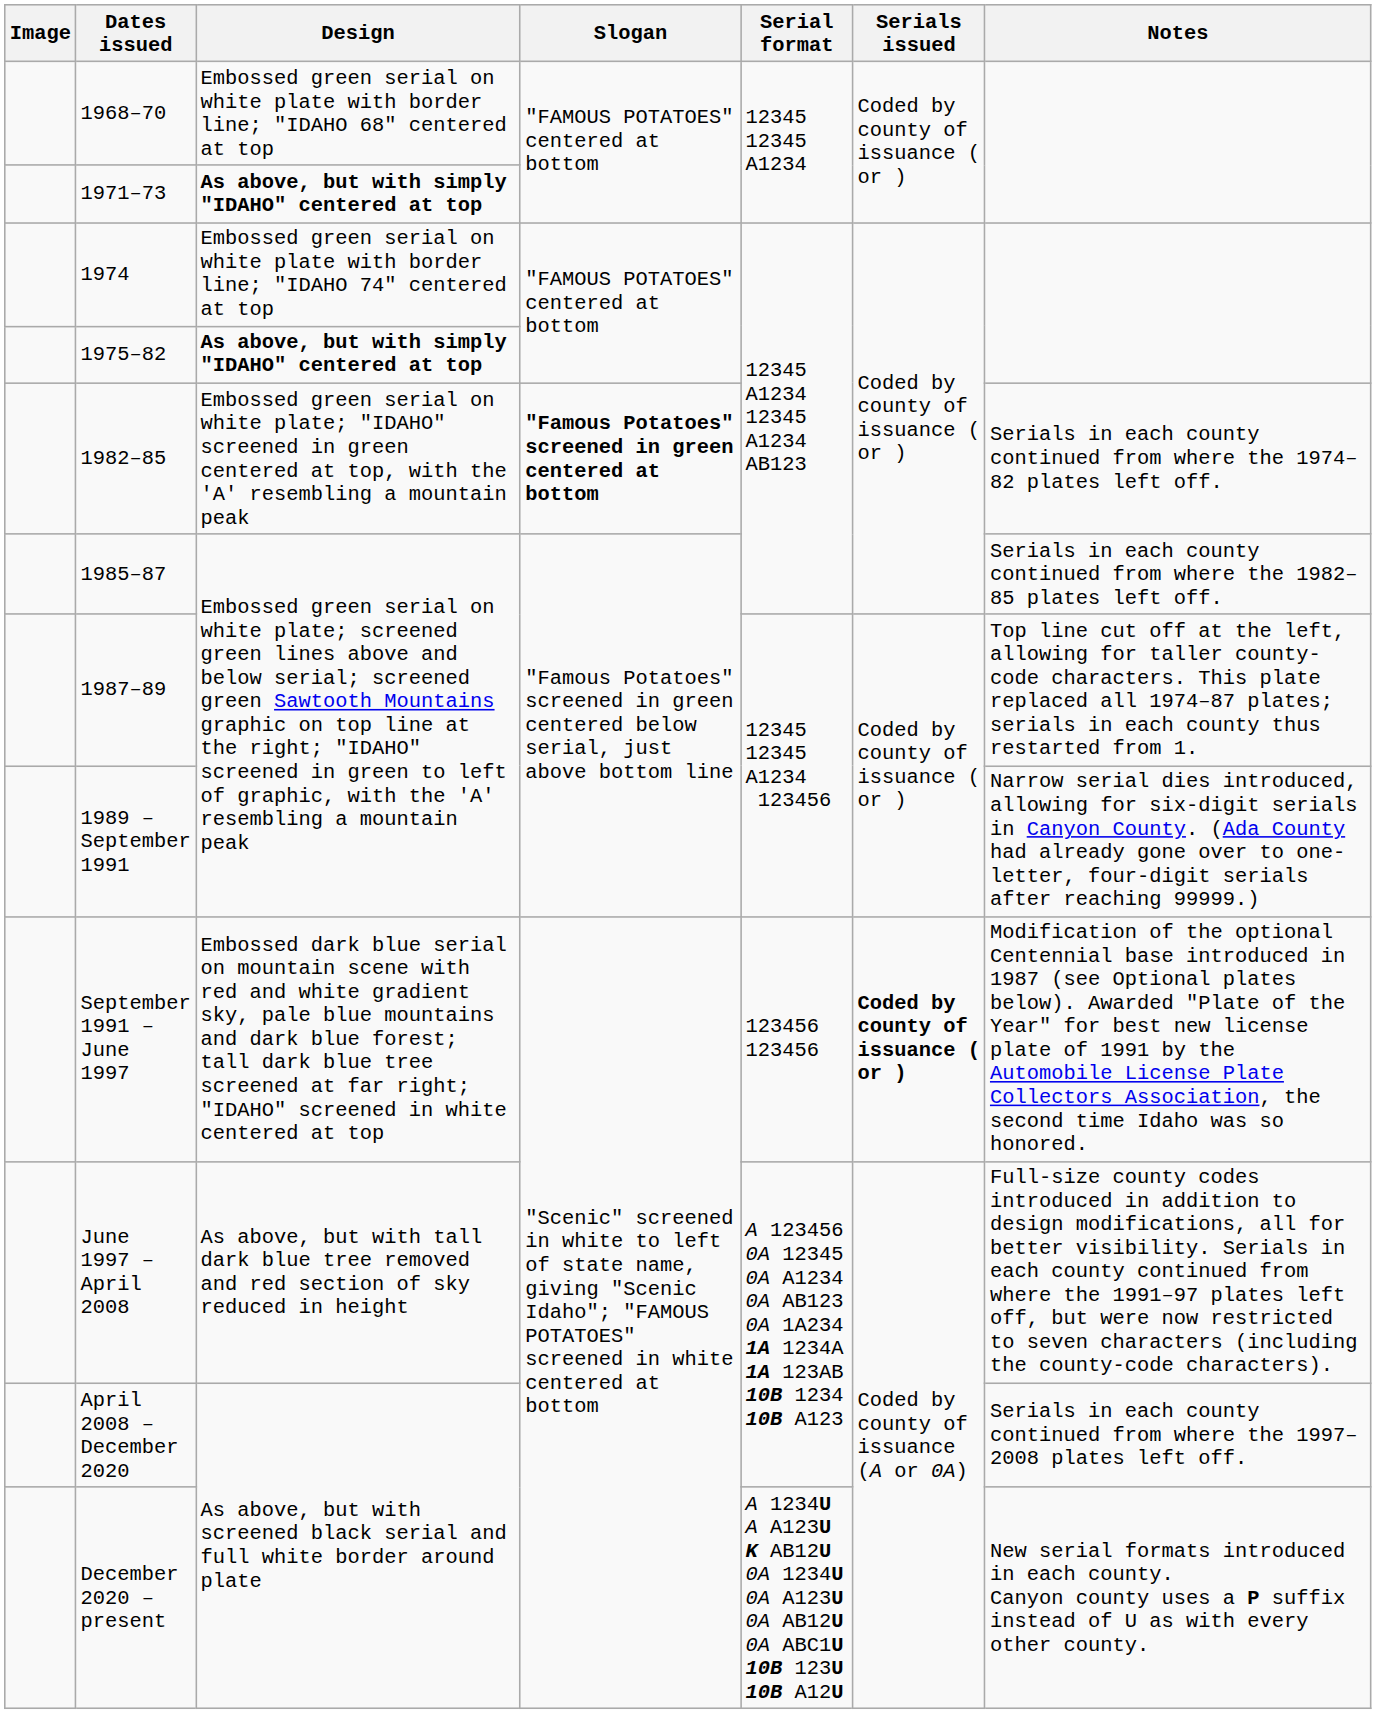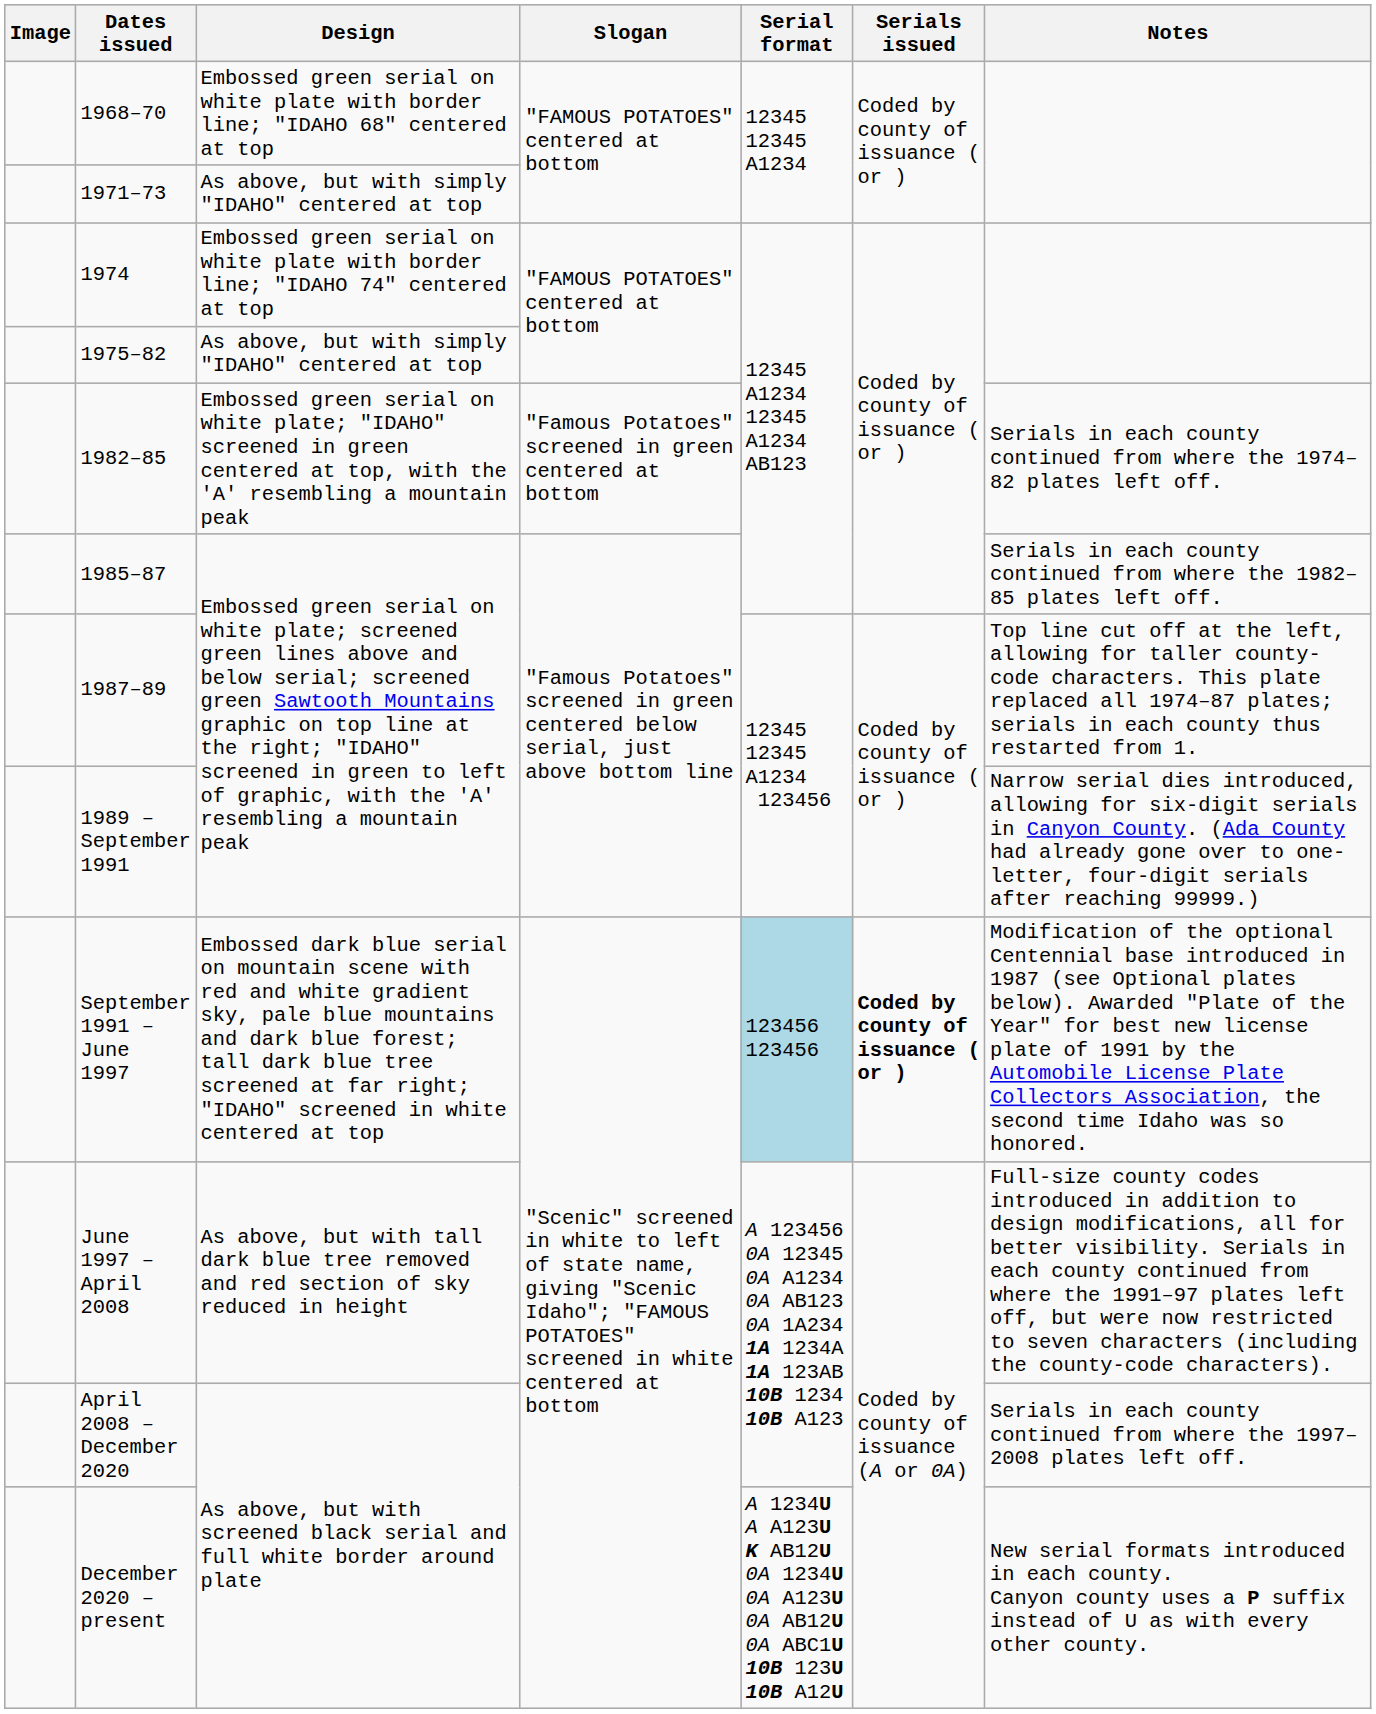(354, 194) bold -> (354, 194) normal
(354, 355) bold -> (354, 355) normal
(629, 459) bold -> (629, 459) normal
(782, 1039) no background -> (782, 1039) lightblue background
